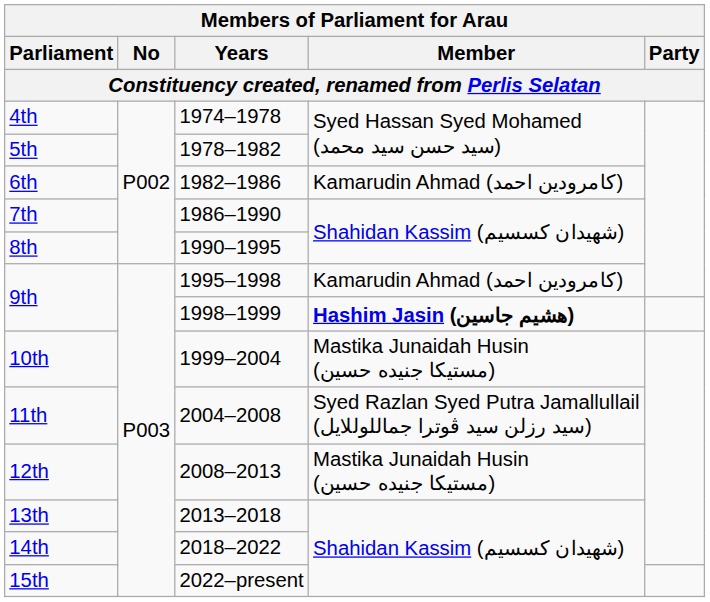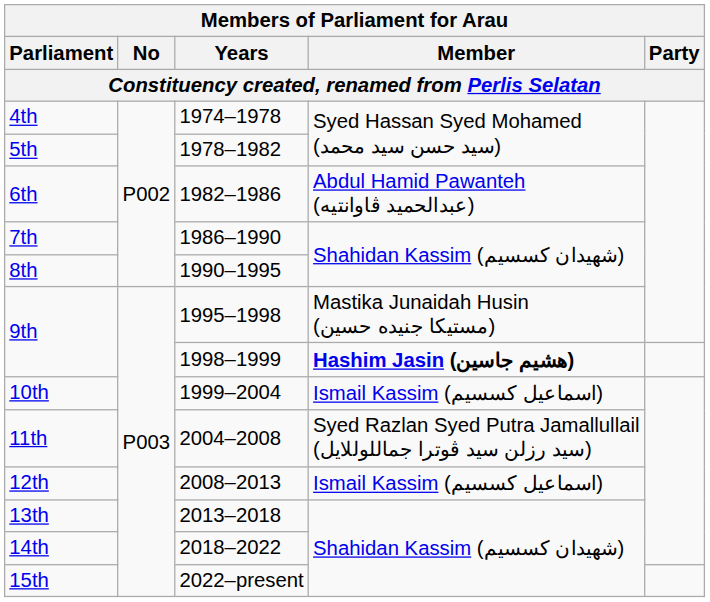(468, 183) Kamarudin Ahmad (كامرودين احمد) -> (419, 193) Abdul Hamid Pawanteh (عبدالحميد ڤاوانتيه)
(468, 280) Kamarudin Ahmad (كامرودين احمد) -> (421, 314) Mastika Junaidah Husin (مستيكا جنيده حسين)
(421, 358) Mastika Junaidah Husin (مستيكا جنيده حسين) -> (458, 393) Ismail Kassim (اسماعيل كسسيم)
(421, 471) Mastika Junaidah Husin (مستيكا جنيده حسين) -> (458, 483) Ismail Kassim (اسماعيل كسسيم)
